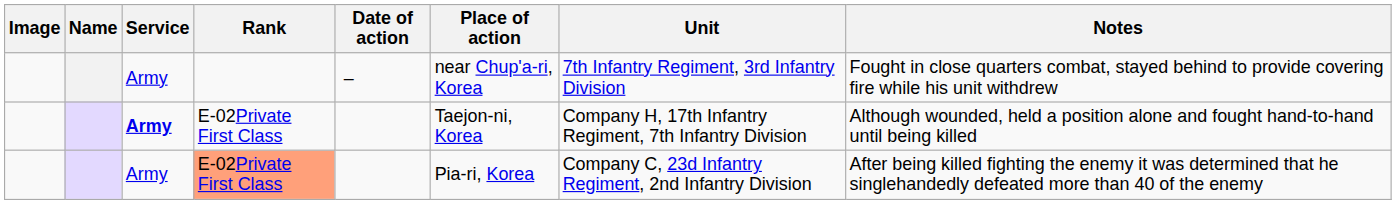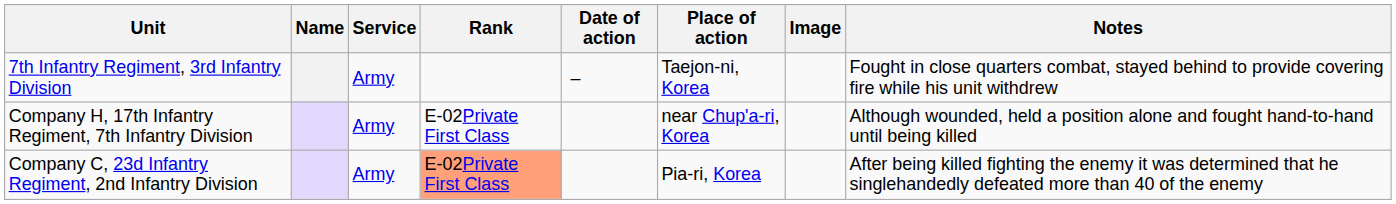columns swapped: (35, 28) <-> (702, 28)
(494, 77) near Chup'a-ri, Korea -> (700, 77) Taejon-ni, Korea
(149, 125) bold -> (373, 125) normal
(474, 125) Taejon-ni, Korea -> (720, 125) near Chup'a-ri, Korea
